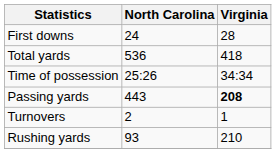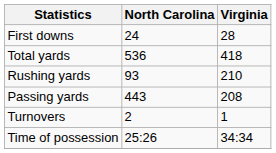rows swapped: (49, 138) <-> (63, 76)
(231, 96) bold -> (231, 96) normal
